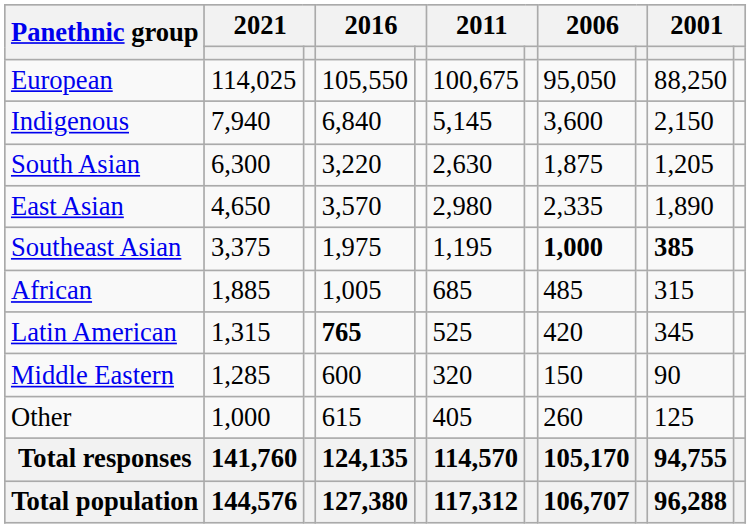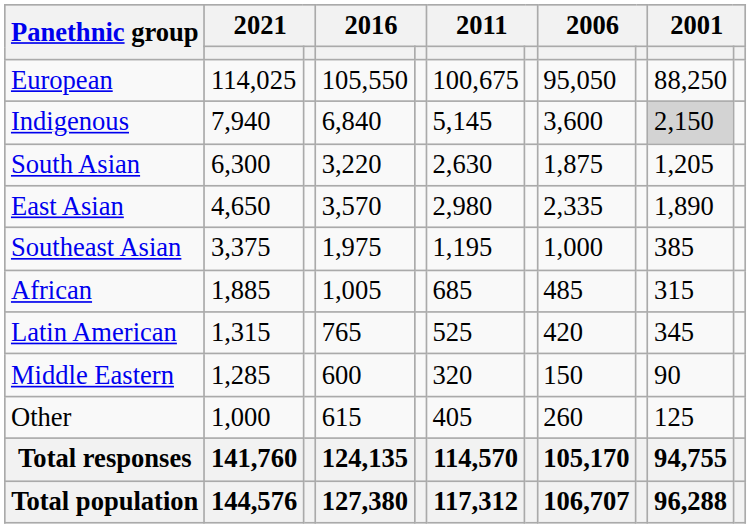(684, 122) no background -> (684, 122) lightgrey background
(573, 248) bold -> (573, 248) normal
(674, 248) bold -> (674, 248) normal
(342, 332) bold -> (342, 332) normal
